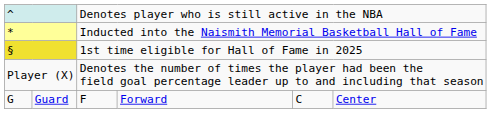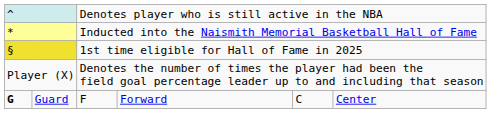(10, 99) normal -> (10, 99) bold
